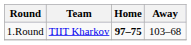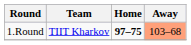(165, 31) no background -> (165, 31) lightsalmon background
